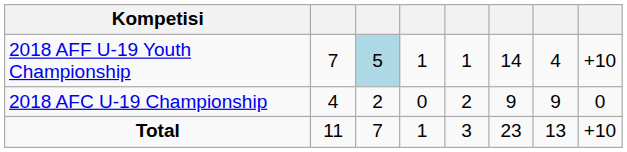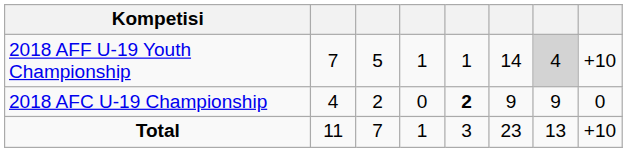(378, 60) lightblue background -> (378, 60) no background
(555, 60) no background -> (555, 60) lightgrey background
(467, 101) normal -> (467, 101) bold
